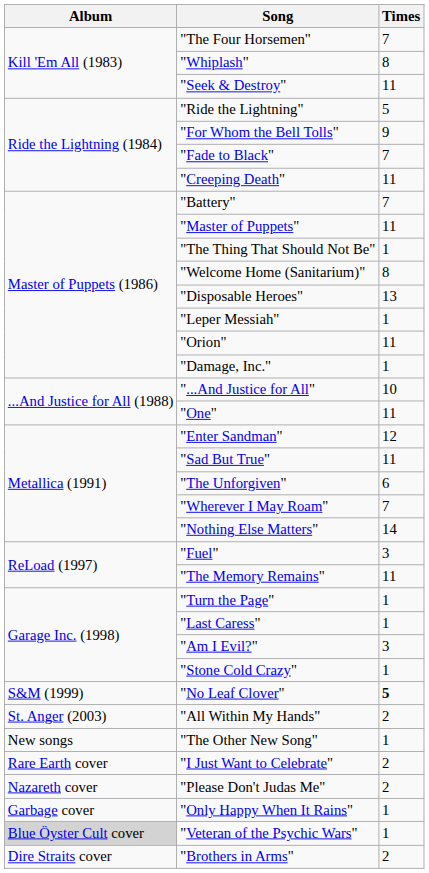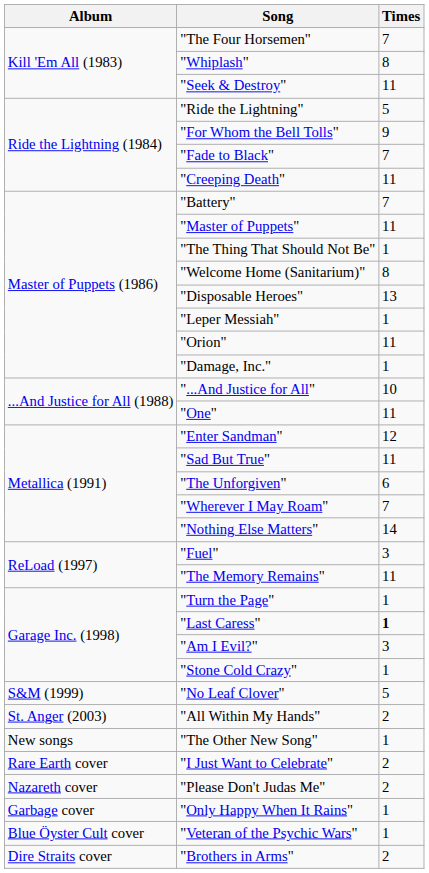(386, 623) normal -> (386, 623) bold
(386, 693) bold -> (386, 693) normal
(76, 833) lightgrey background -> (76, 833) no background
